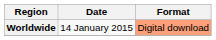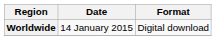(173, 27) lightsalmon background -> (173, 27) no background
